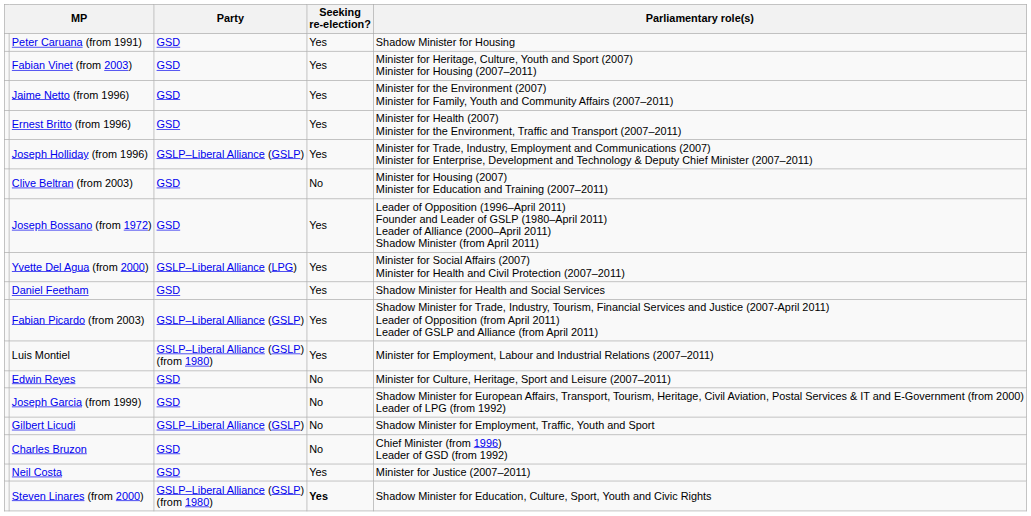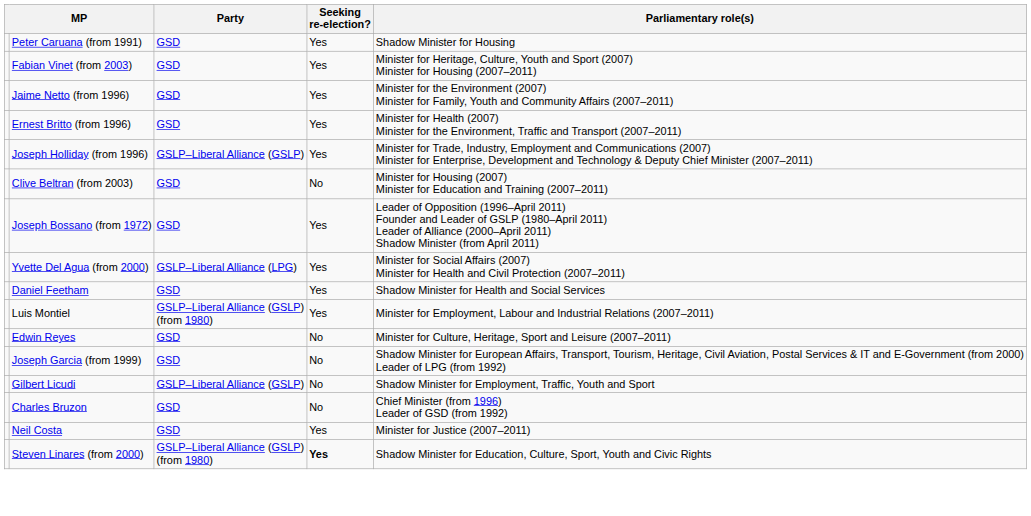- row: (78, 320)
